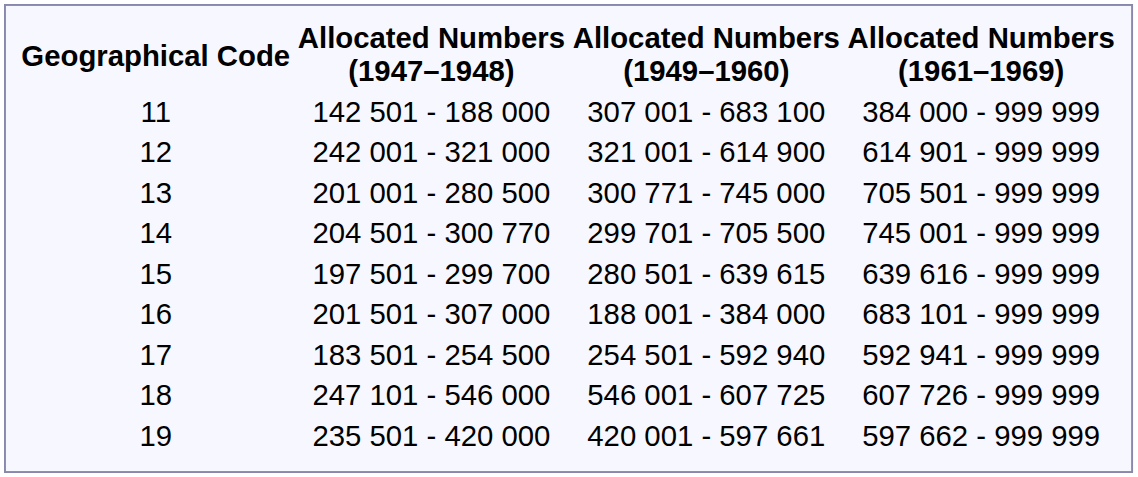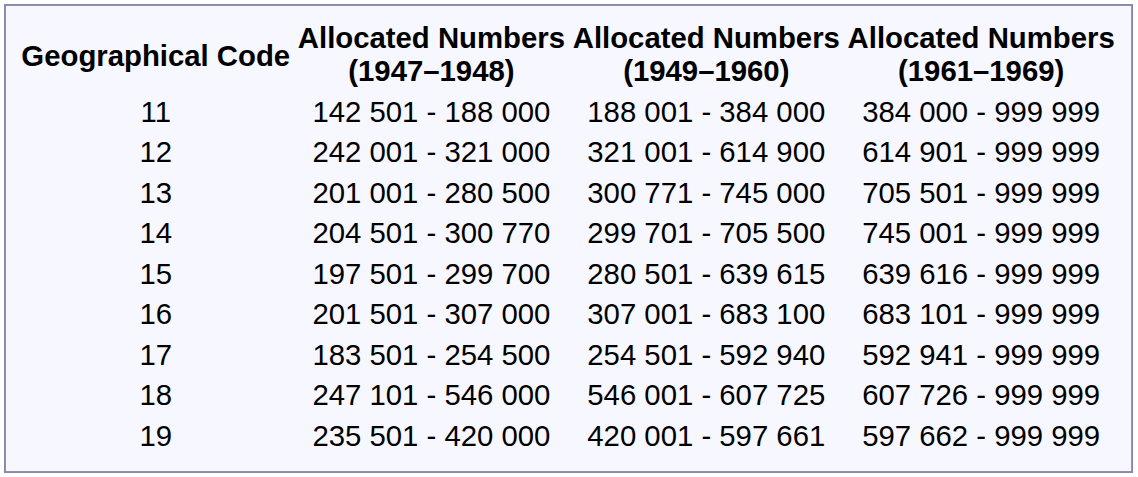(706, 111) 307 001 - 683 100 -> (706, 111) 188 001 - 384 000
(706, 314) 188 001 - 384 000 -> (706, 314) 307 001 - 683 100
